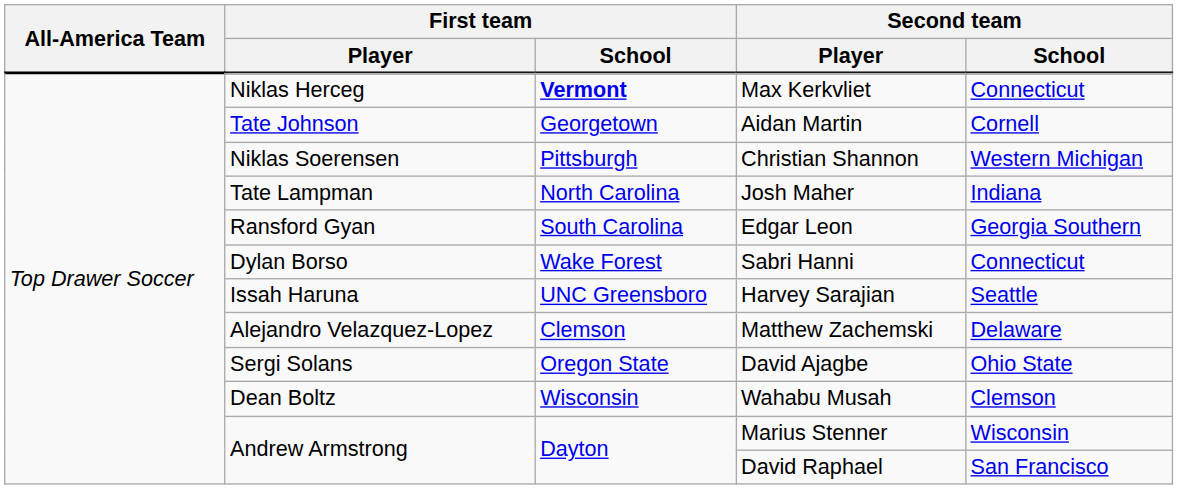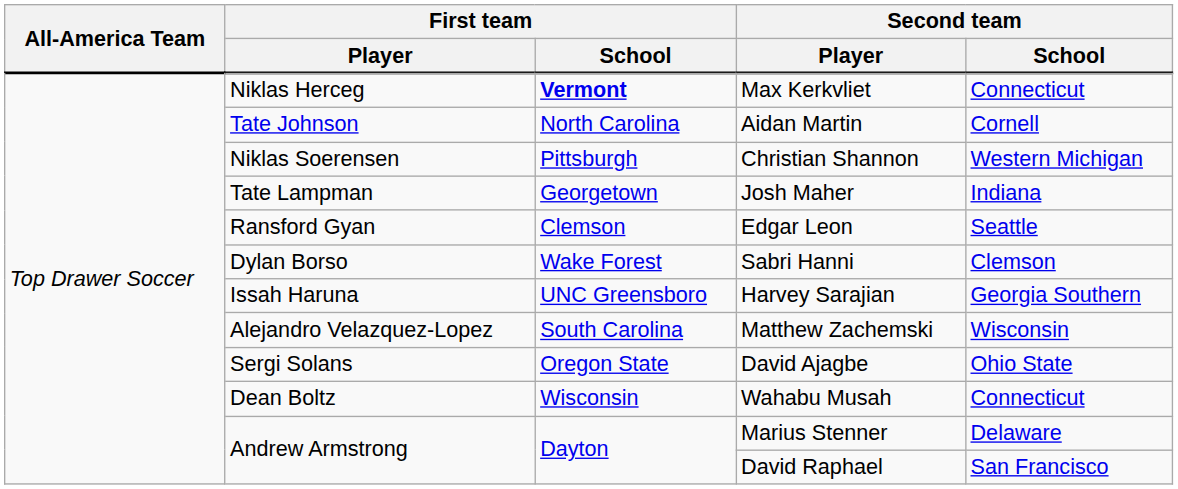(599, 124) Georgetown -> (610, 124) North Carolina
(610, 192) North Carolina -> (599, 192) Georgetown
(612, 227) South Carolina -> (583, 227) Clemson
(1056, 227) Georgia Southern -> (1004, 227) Seattle
(1028, 261) Connecticut -> (1013, 261) Clemson
(1004, 295) Seattle -> (1056, 295) Georgia Southern
(583, 329) Clemson -> (612, 329) South Carolina
(1016, 329) Delaware -> (1020, 329) Wisconsin
(1013, 398) Clemson -> (1028, 398) Connecticut
(1020, 432) Wisconsin -> (1016, 432) Delaware
